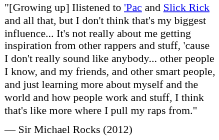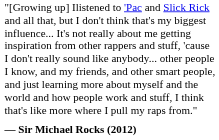(68, 129) normal -> (71, 129) bold
